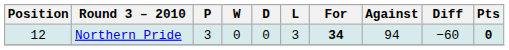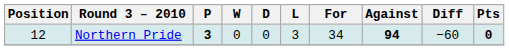(208, 35) normal -> (208, 35) bold
(336, 35) bold -> (336, 35) normal
(392, 35) normal -> (392, 35) bold
